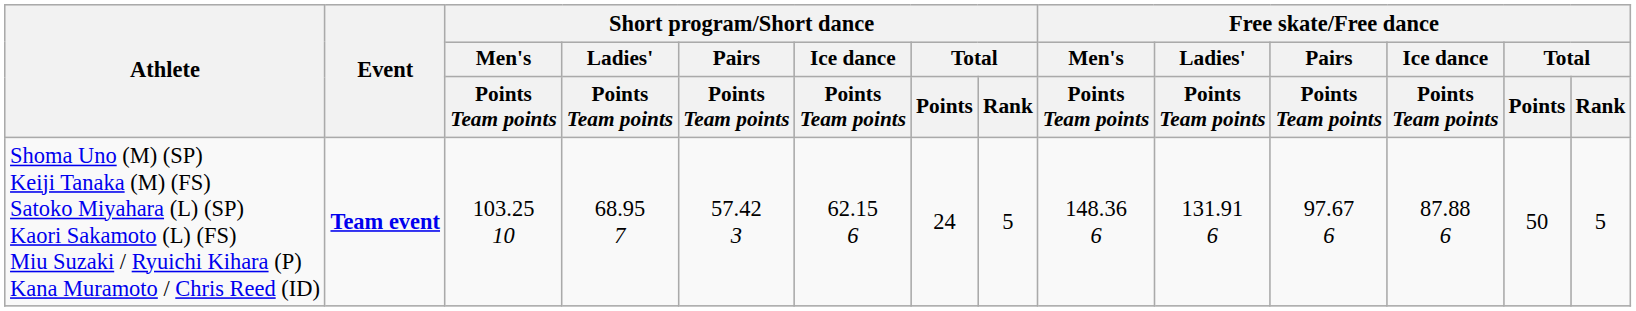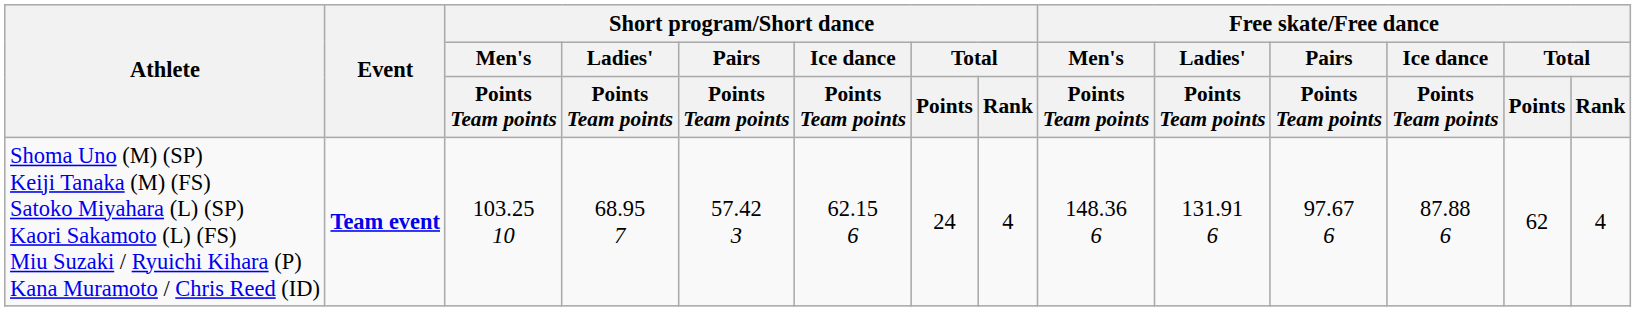(1008, 221) 5 -> (1008, 221) 4
(1537, 221) 50 -> (1537, 221) 62
(1600, 221) 5 -> (1600, 221) 4
